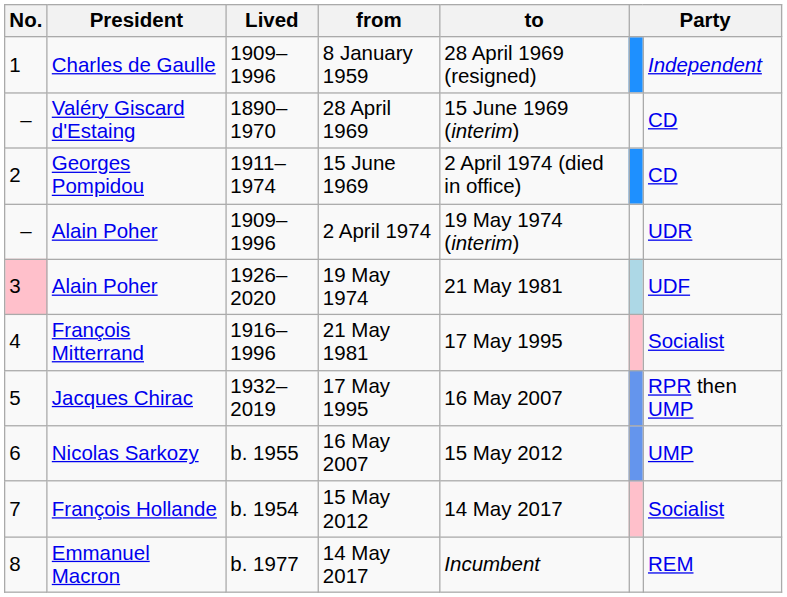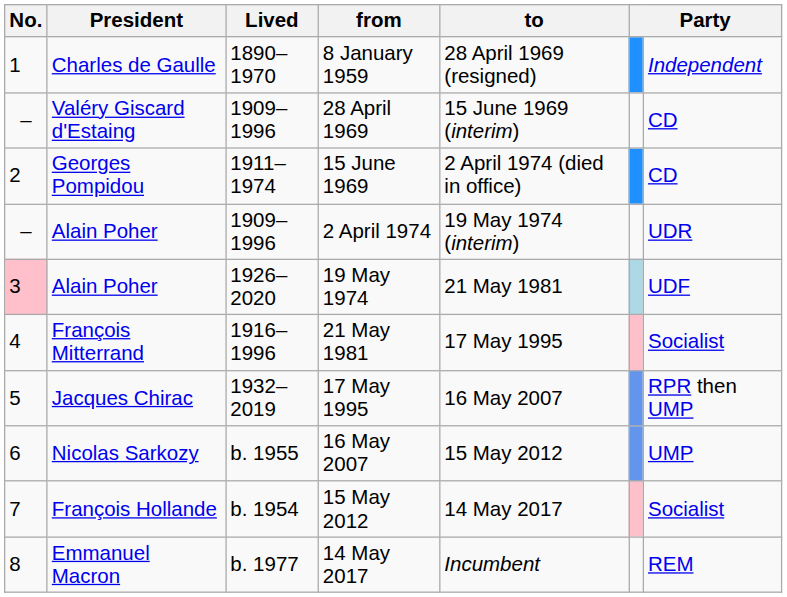(259, 64) 1909–1996 -> (259, 64) 1890–1970
(259, 120) 1890–1970 -> (259, 120) 1909–1996
